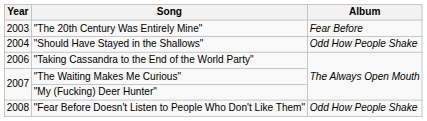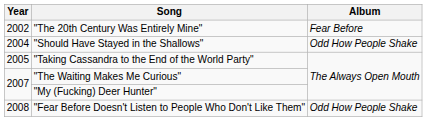(18, 28) 2003 -> (18, 28) 2002
(18, 60) 2006 -> (18, 60) 2005
